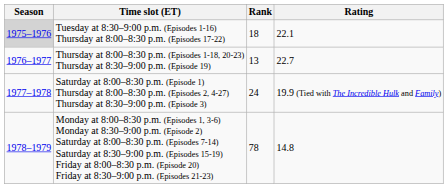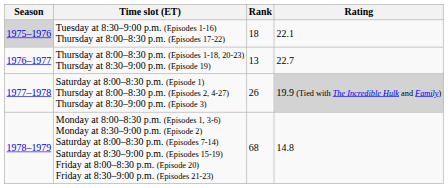(254, 93) 24 -> (254, 93) 26
(359, 93) no background -> (359, 93) lightgrey background
(254, 147) 78 -> (254, 147) 68
